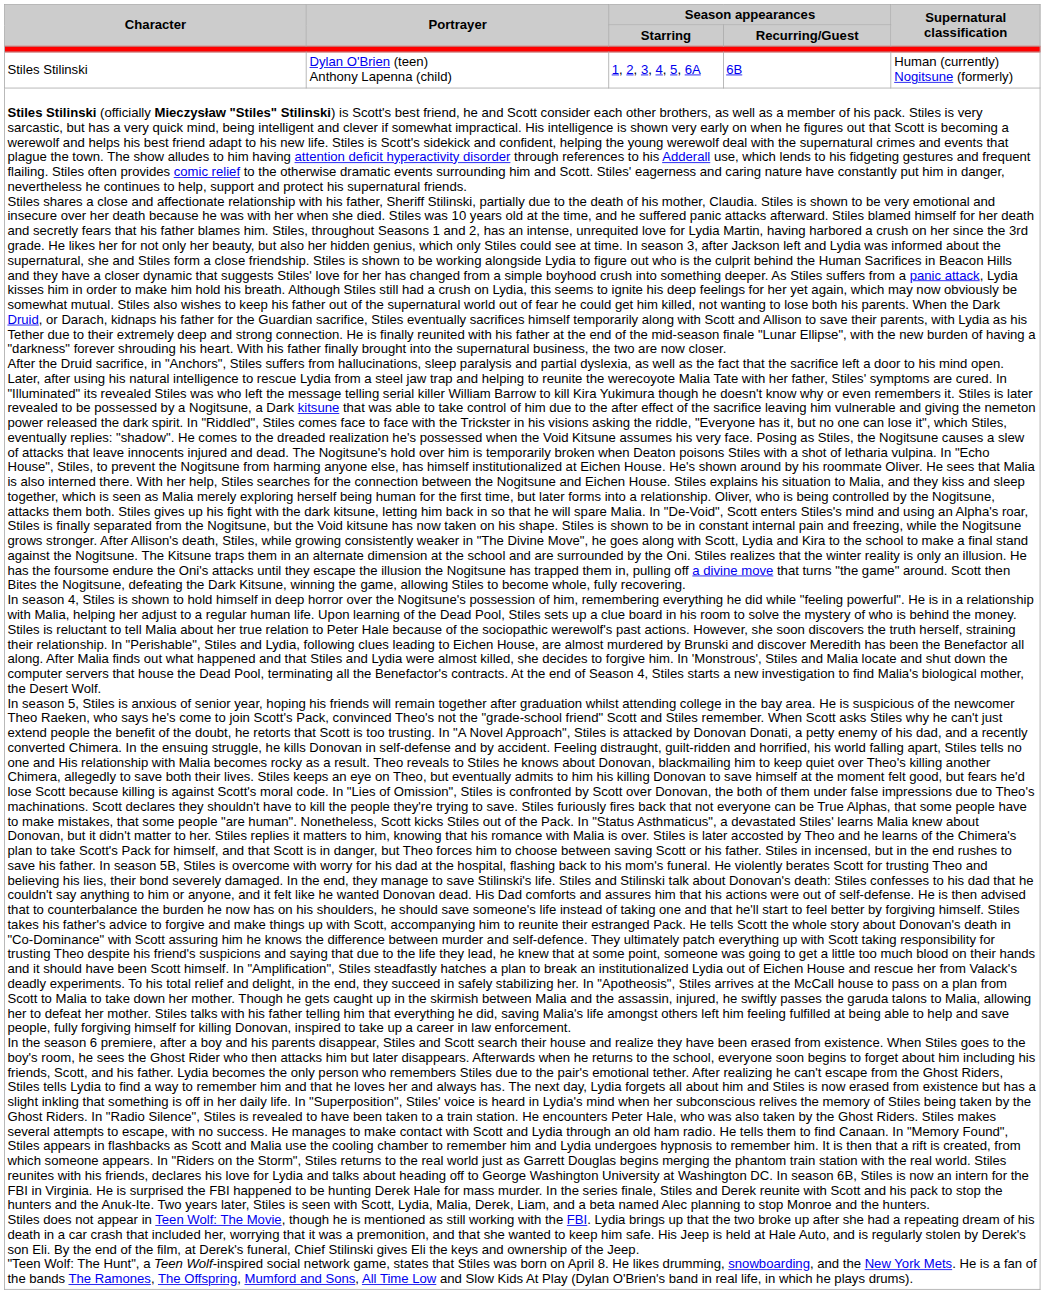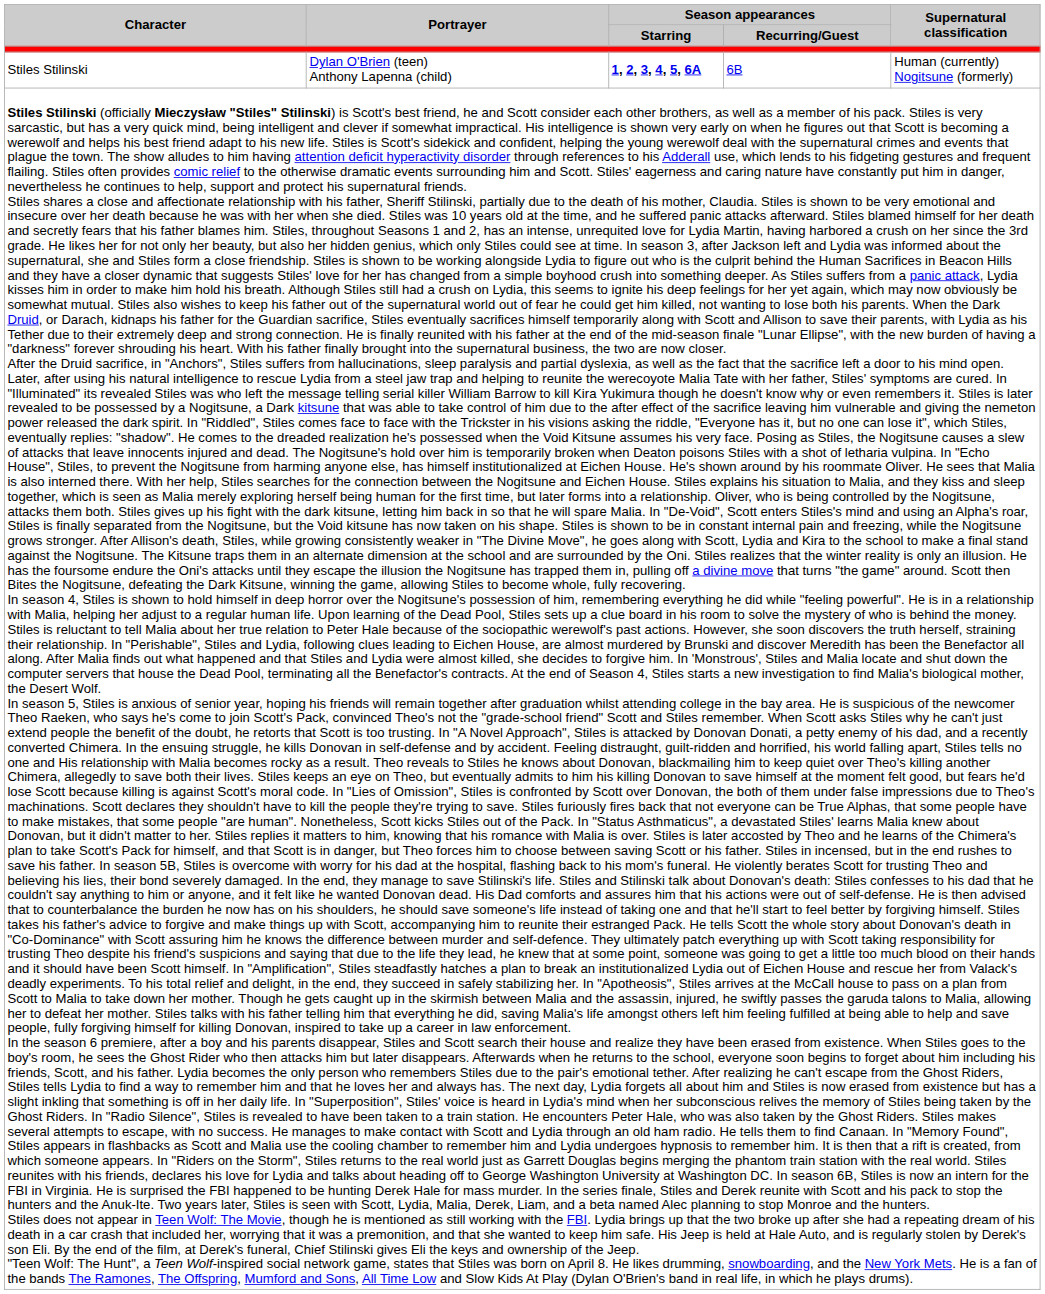(656, 69) normal -> (656, 69) bold
